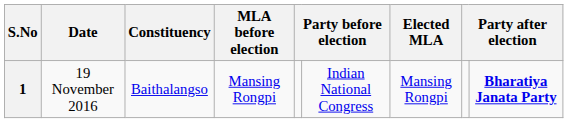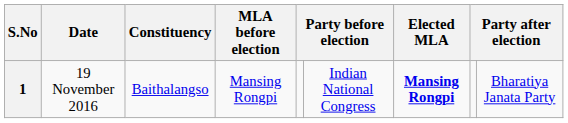(426, 89) normal -> (431, 89) bold
(516, 89) bold -> (520, 89) normal
